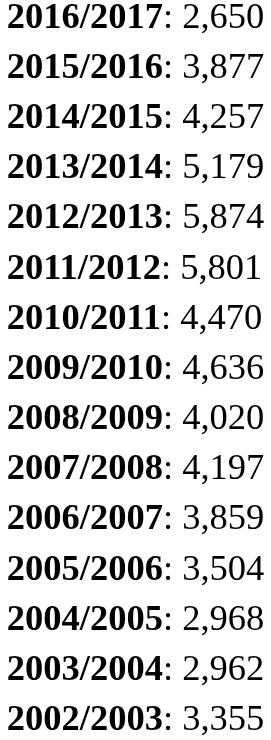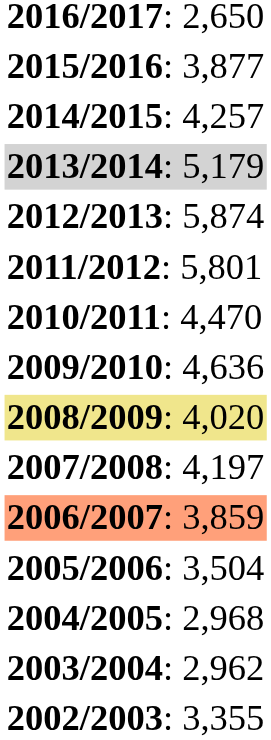(136, 166) no background -> (136, 166) lightgrey background
(136, 416) no background -> (136, 416) khaki background
(136, 517) no background -> (136, 517) lightsalmon background
